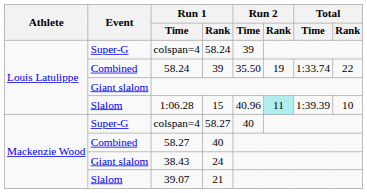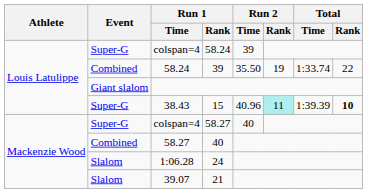(107, 105) Slalom -> (110, 105) Super-G
(177, 105) 1:06.28 -> (177, 105) 38.43
(348, 105) normal -> (348, 105) bold
(120, 161) Giant slalom -> (107, 161) Slalom
(177, 161) 38.43 -> (177, 161) 1:06.28
